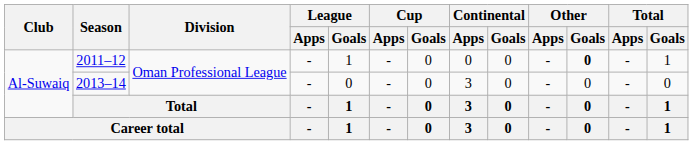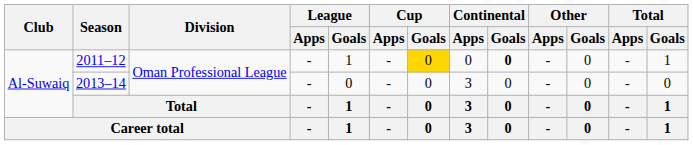(428, 60) no background -> (428, 60) gold background
(508, 60) normal -> (508, 60) bold
(588, 60) bold -> (588, 60) normal
